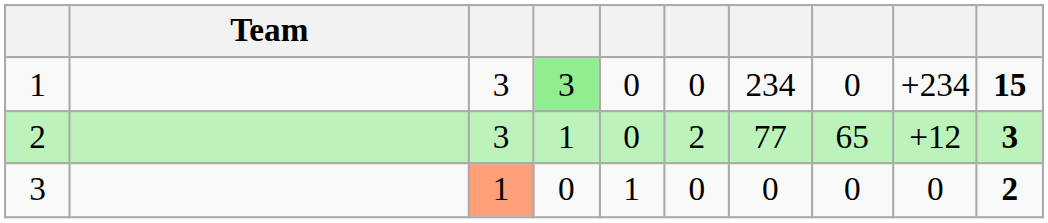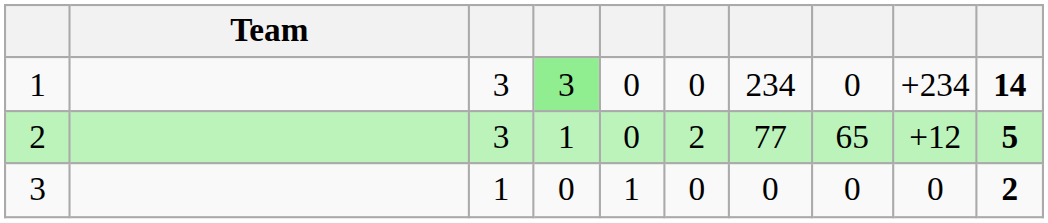(1010, 83) 15 -> (1010, 83) 14
(1010, 136) 3 -> (1010, 136) 5
(501, 189) lightsalmon background -> (501, 189) no background
